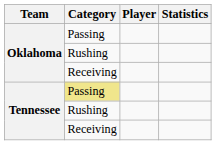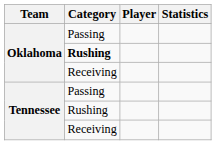(88, 52) normal -> (89, 52) bold
(86, 91) khaki background -> (86, 91) no background
